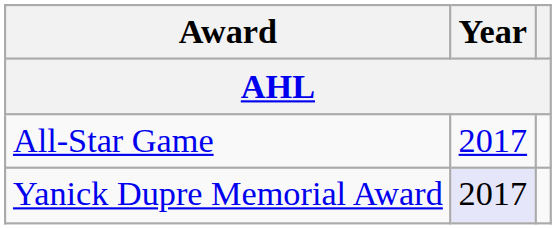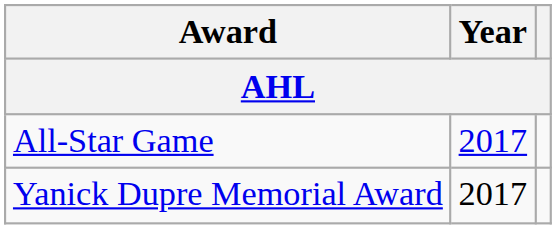(493, 194) lavender background -> (493, 194) no background
